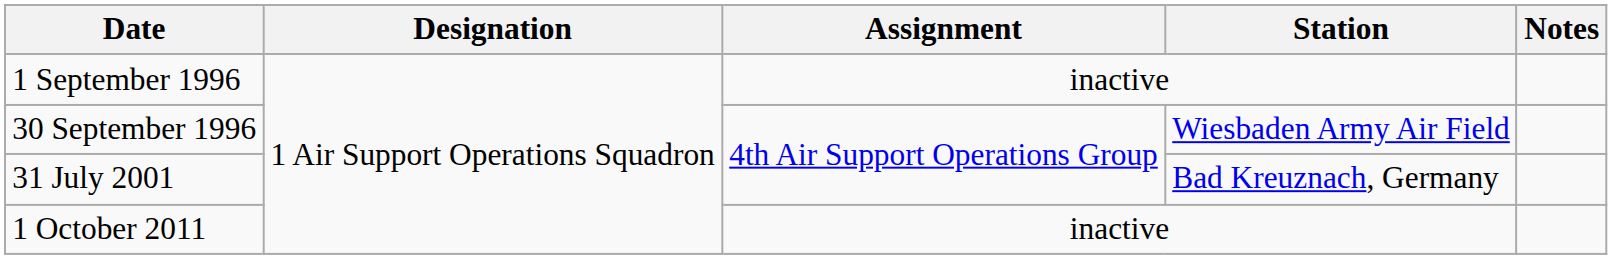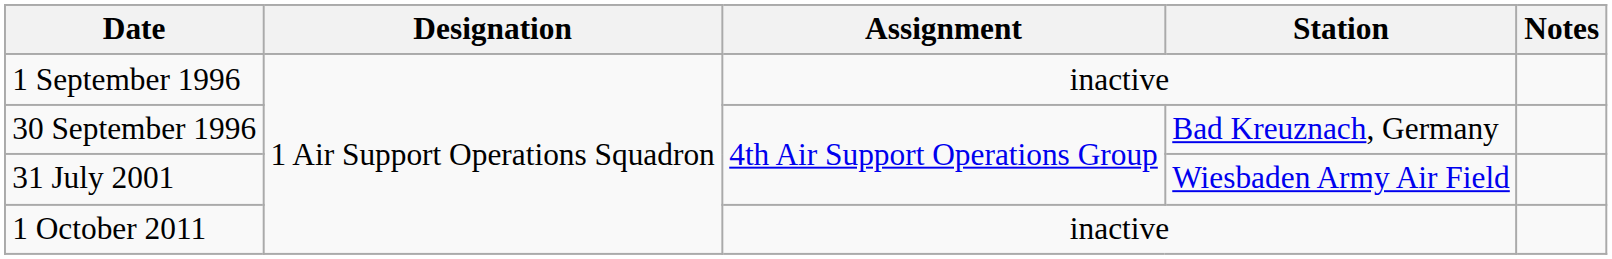(1341, 128) Wiesbaden Army Air Field -> (1336, 128) Bad Kreuznach, Germany
(1336, 178) Bad Kreuznach, Germany -> (1341, 178) Wiesbaden Army Air Field
